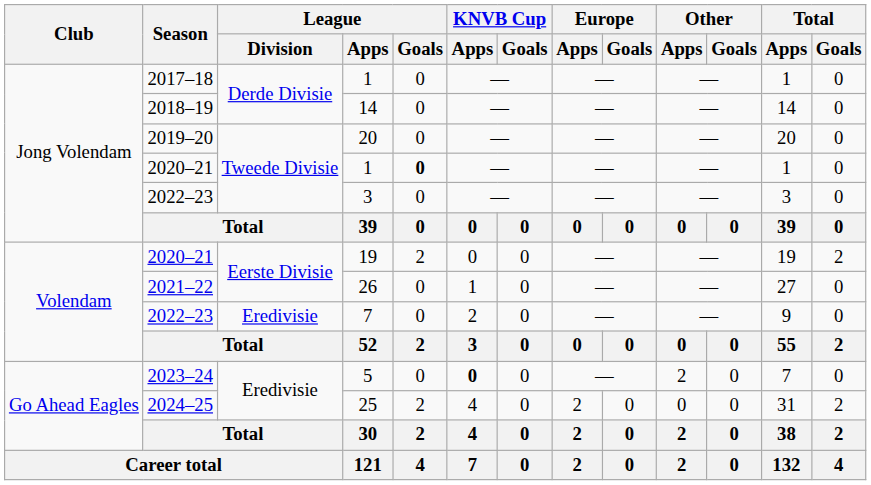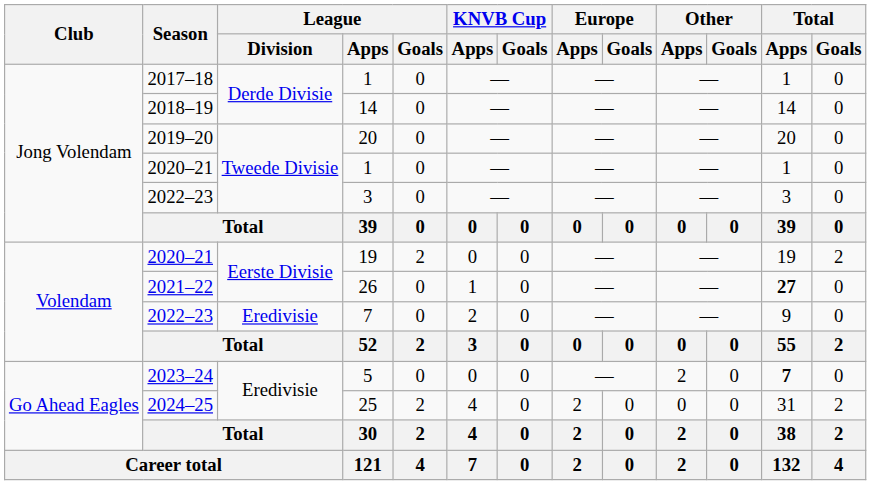(420, 167) bold -> (420, 167) normal
(786, 286) normal -> (786, 286) bold
(472, 375) bold -> (472, 375) normal
(786, 375) normal -> (786, 375) bold
